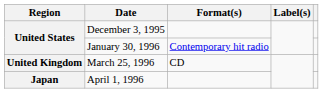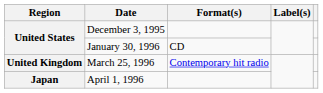(219, 46) Contemporary hit radio -> (177, 46) CD
(177, 63) CD -> (219, 63) Contemporary hit radio
